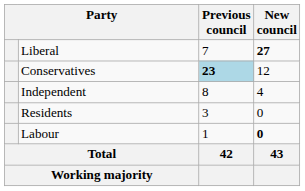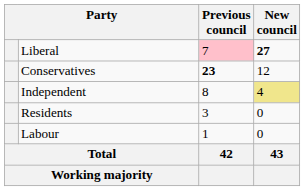(205, 50) no background -> (205, 50) pink background
(209, 71) lightblue background -> (209, 71) no background
(260, 92) no background -> (260, 92) khaki background
(260, 133) bold -> (260, 133) normal
